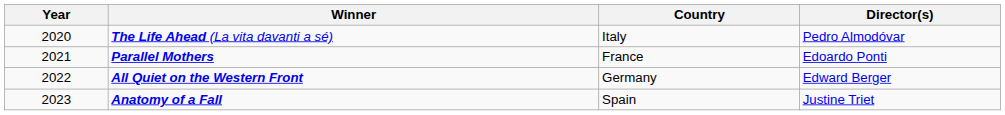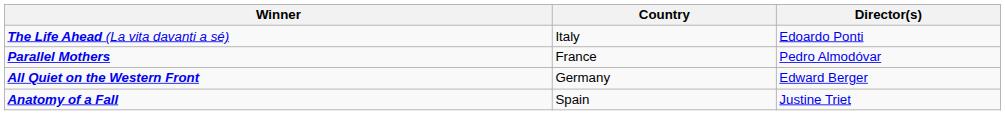- column: (56, 15)
(854, 36) Pedro Almodóvar -> (821, 36) Edoardo Ponti
(845, 57) Edoardo Ponti -> (830, 57) Pedro Almodóvar
